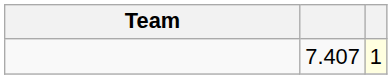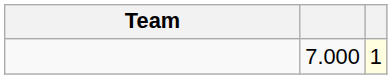(333, 56) 7.407 -> (333, 56) 7.000
